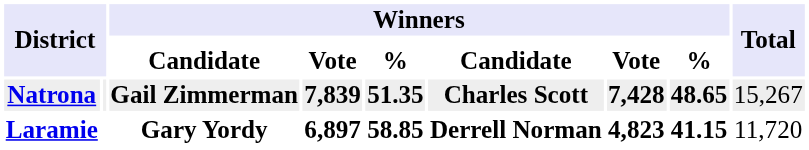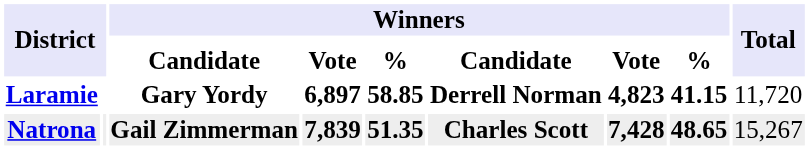rows swapped: (52, 129) <-> (52, 94)
